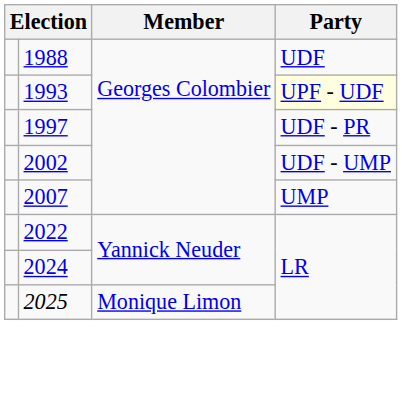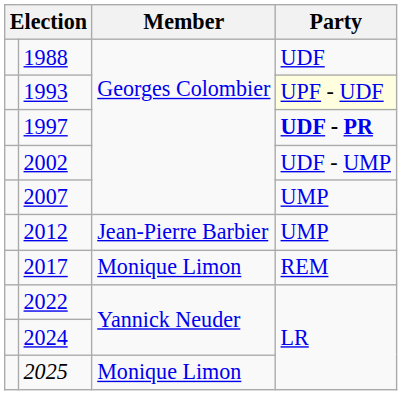(325, 127) normal -> (327, 127) bold
+ row: (46, 232)
+ row: (46, 267)
